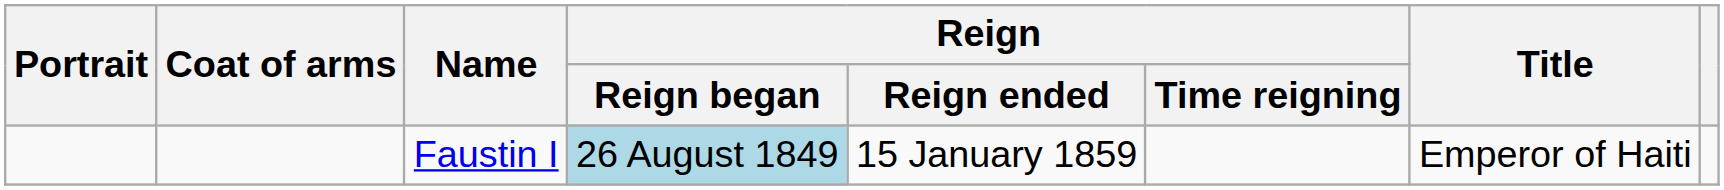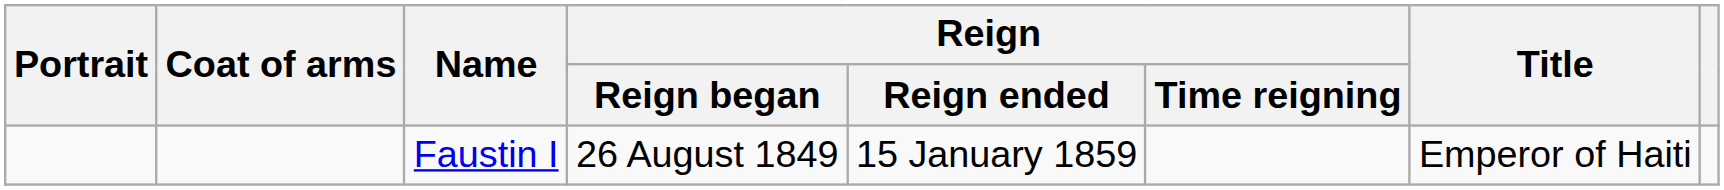(707, 154) lightblue background -> (707, 154) no background
